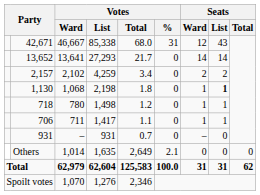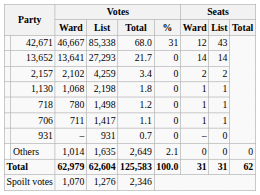(225, 89) bold -> (225, 89) normal
